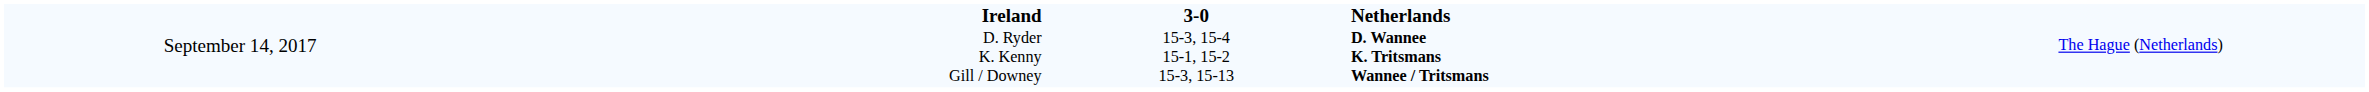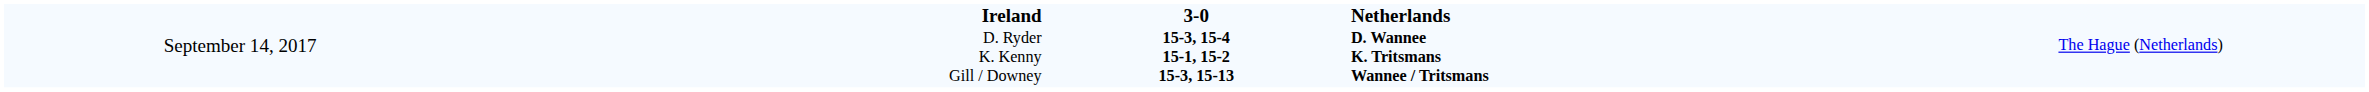(1196, 57) normal -> (1196, 57) bold
